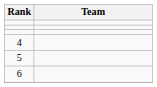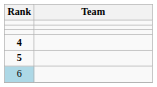(19, 42) normal -> (19, 42) bold
(19, 58) normal -> (19, 58) bold
(19, 74) no background -> (19, 74) lightblue background
